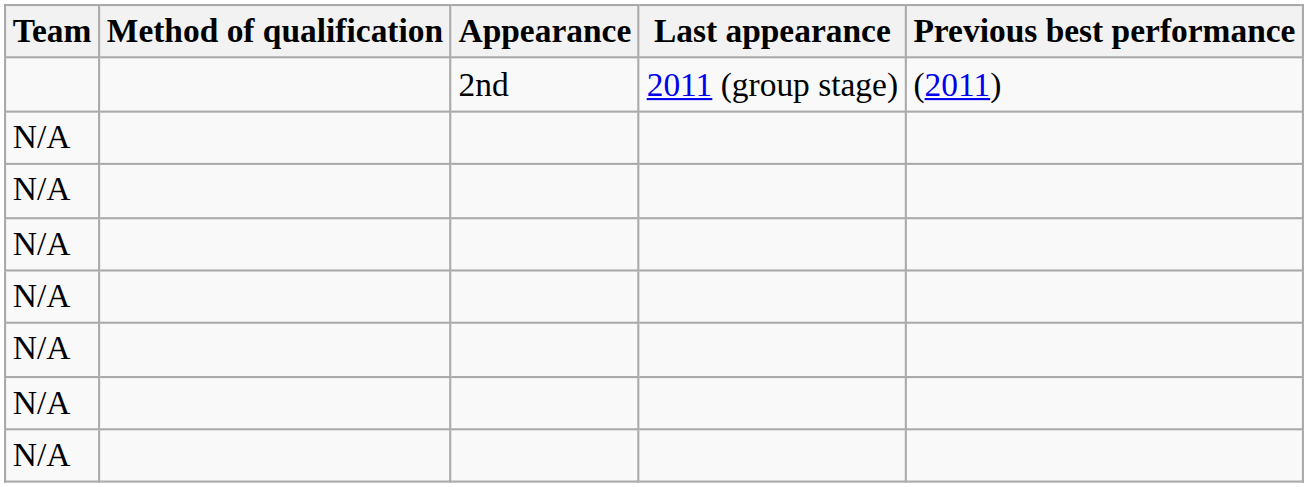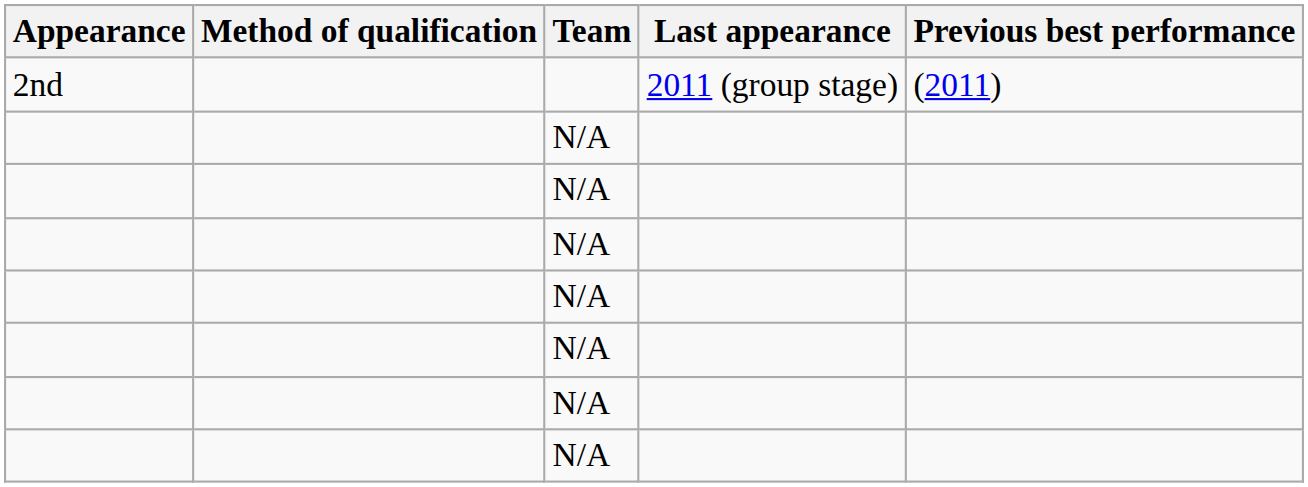columns swapped: (52, 31) <-> (545, 31)
